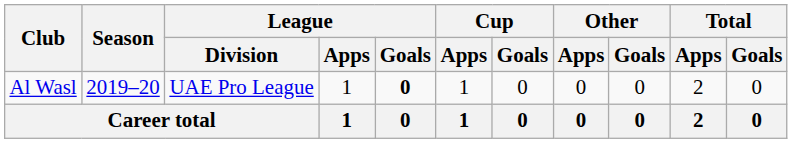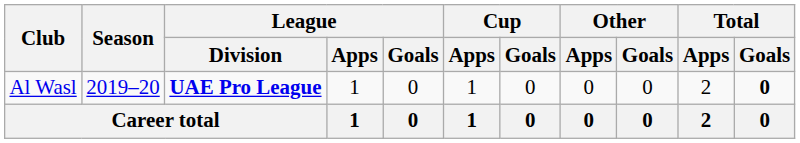(242, 87) normal -> (245, 87) bold
(405, 87) bold -> (413, 87) normal
(757, 87) normal -> (765, 87) bold
